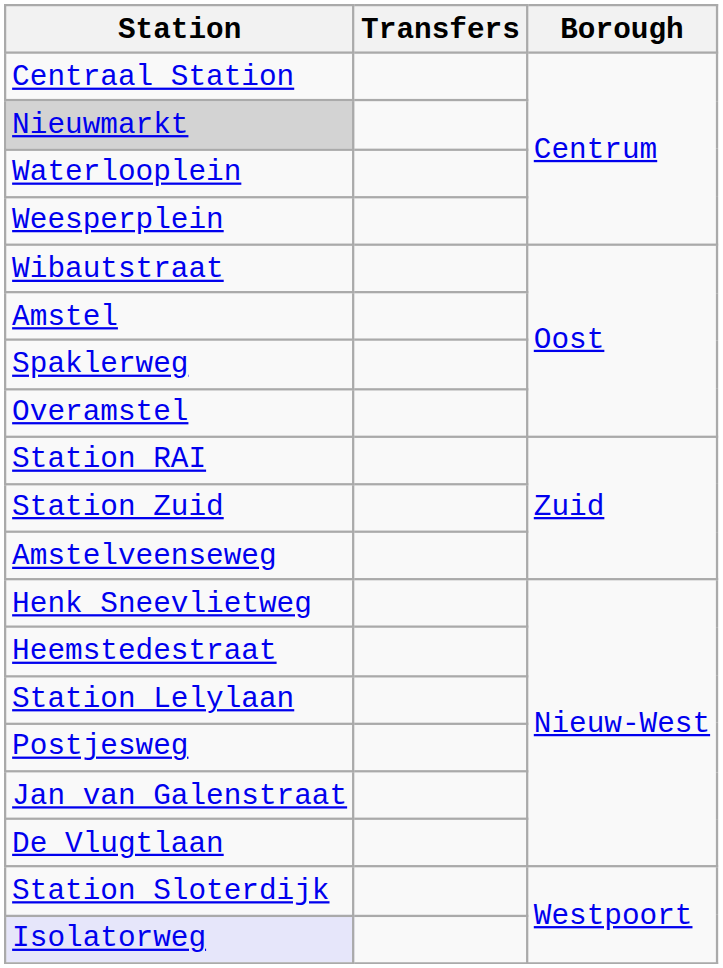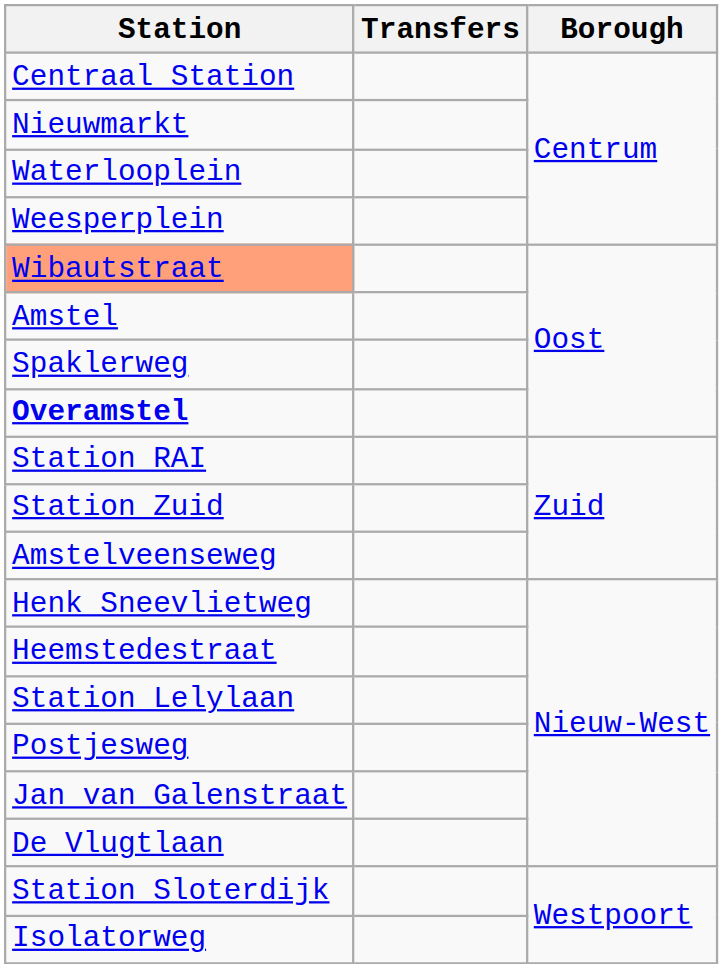(100, 125) lightgrey background -> (100, 125) no background
(118, 268) no background -> (118, 268) lightsalmon background
(100, 412) normal -> (100, 412) bold
(109, 939) lavender background -> (109, 939) no background
